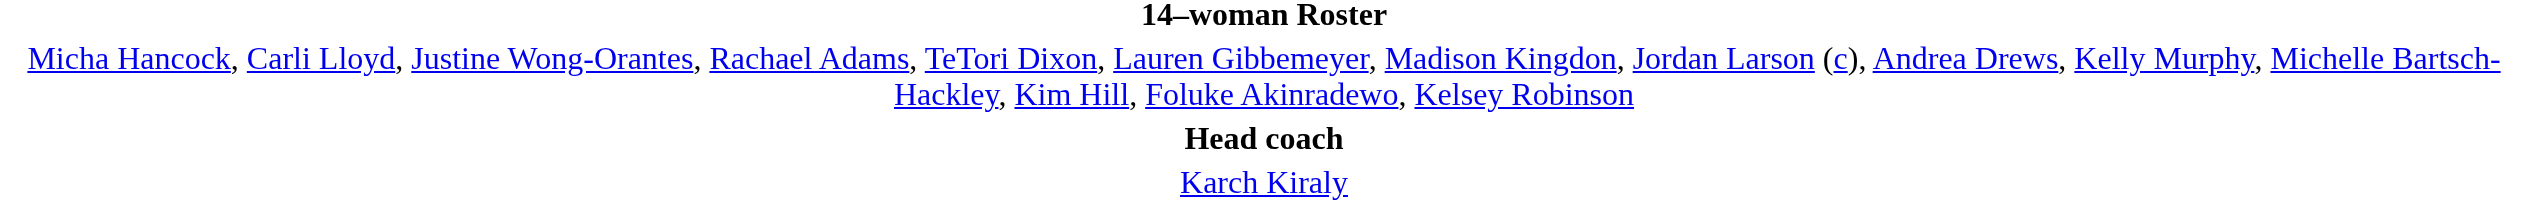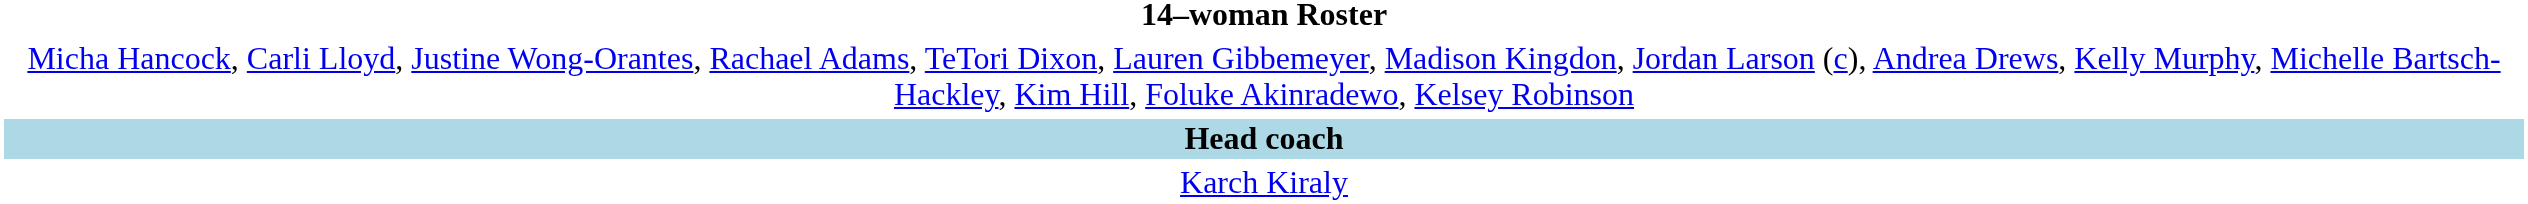(1264, 138) no background -> (1264, 138) lightblue background
